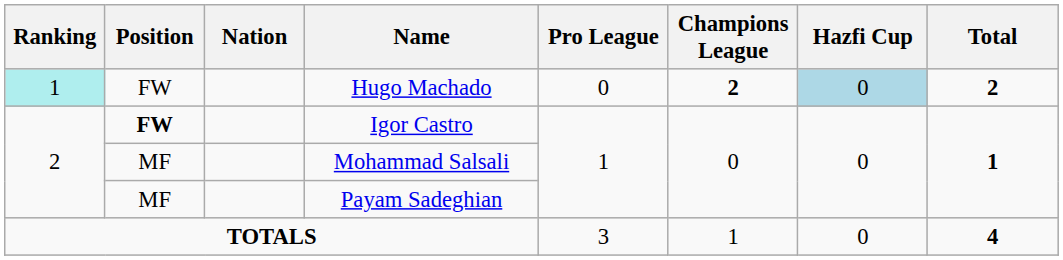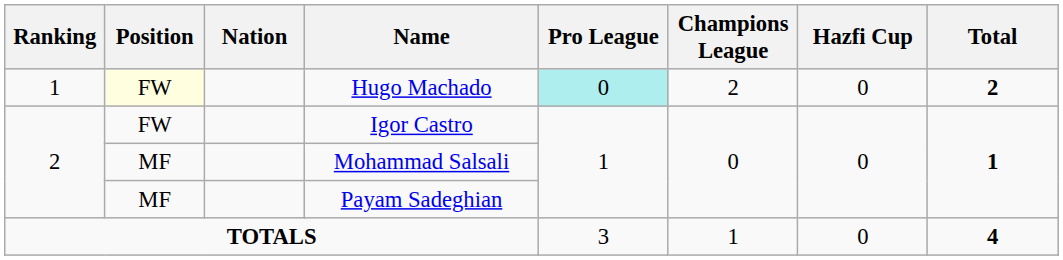(55, 87) paleturquoise background -> (55, 87) no background
(155, 87) no background -> (155, 87) lightyellow background
(603, 87) no background -> (603, 87) paleturquoise background
(733, 87) bold -> (733, 87) normal
(863, 87) lightblue background -> (863, 87) no background
(155, 124) bold -> (155, 124) normal
